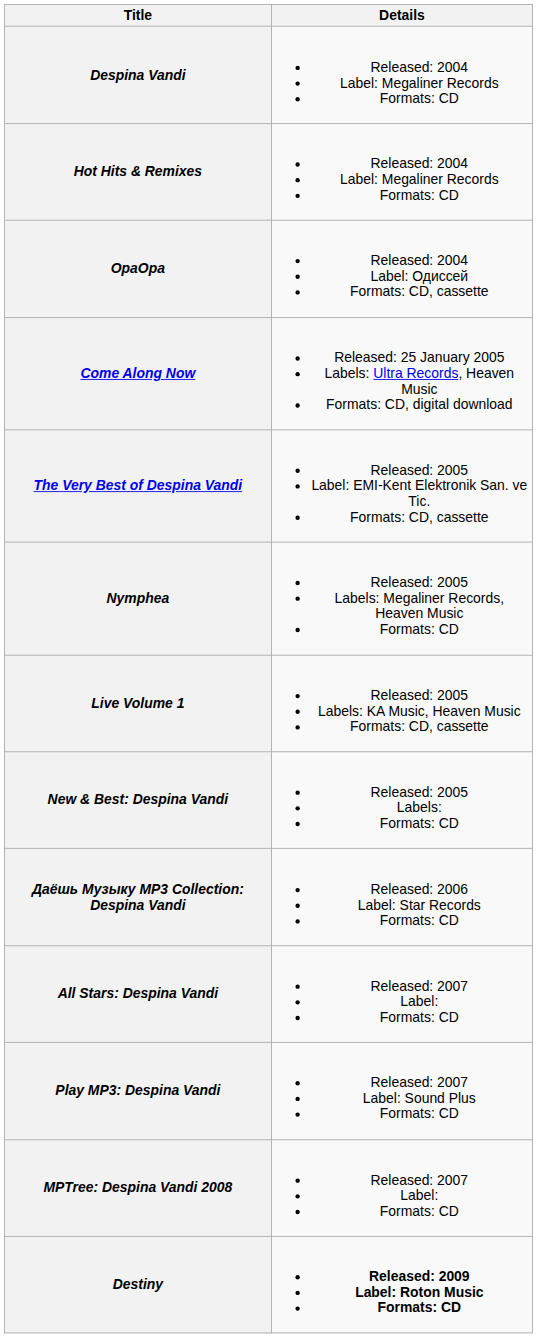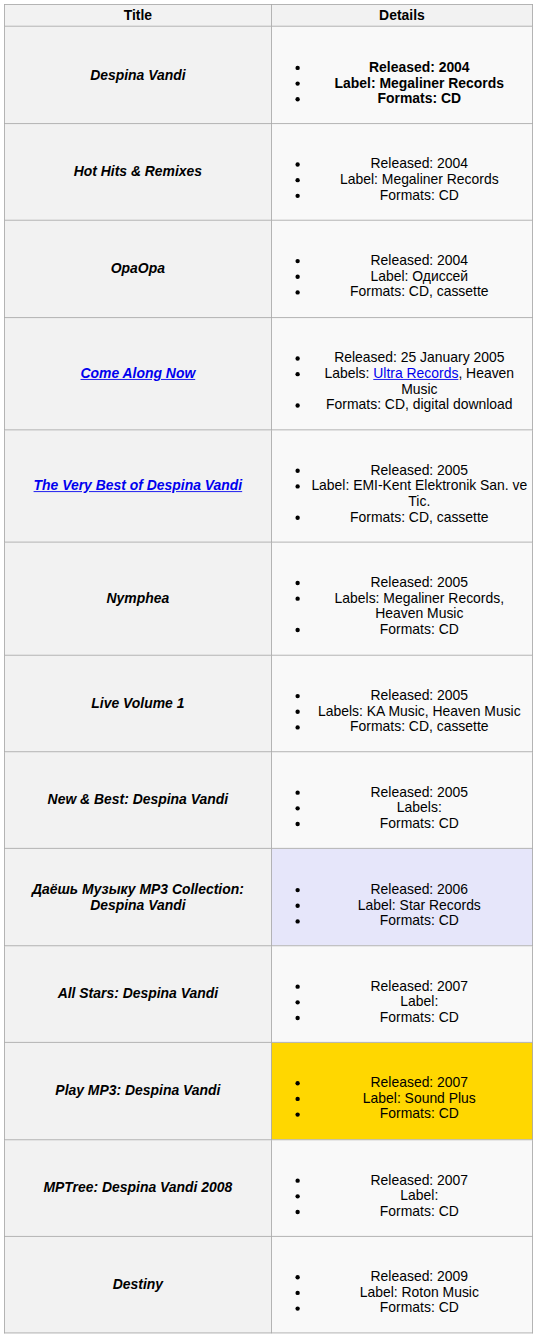(402, 83) normal -> (402, 83) bold
(402, 905) no background -> (402, 905) lavender background
(402, 1099) no background -> (402, 1099) gold background
(402, 1293) bold -> (402, 1293) normal
